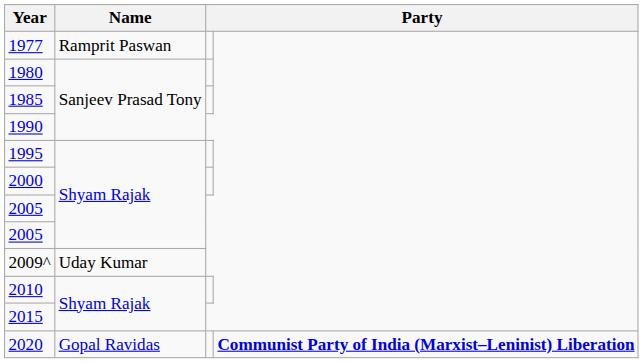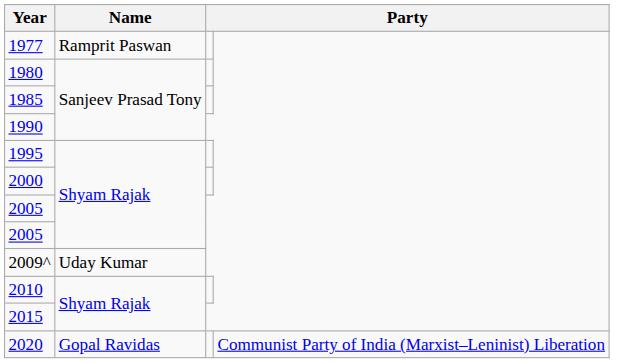(426, 343) bold -> (411, 343) normal
